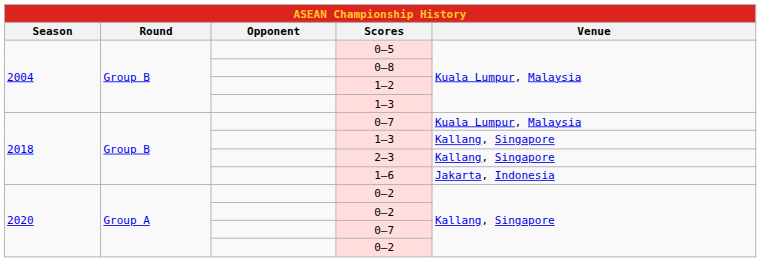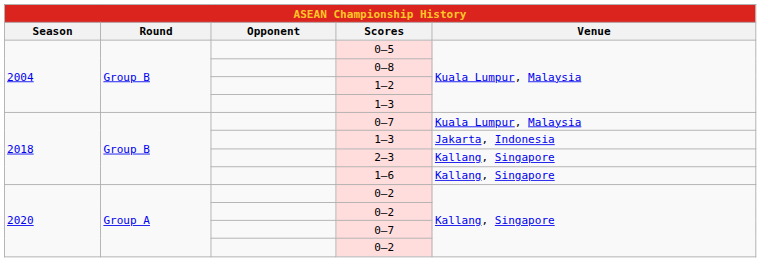(495, 139) Kallang, Singapore -> (495, 139) Jakarta, Indonesia
(495, 176) Jakarta, Indonesia -> (495, 176) Kallang, Singapore
